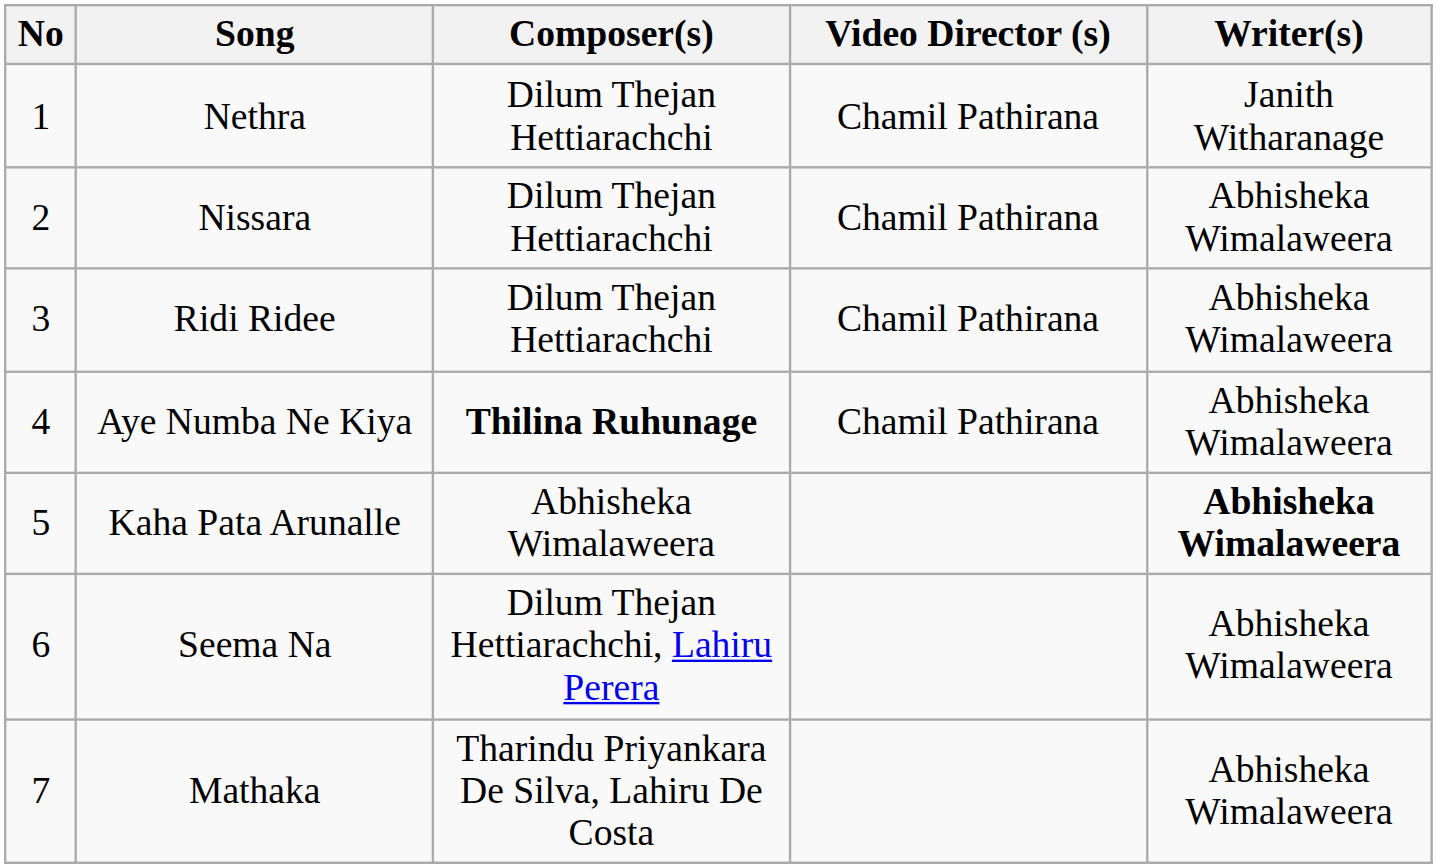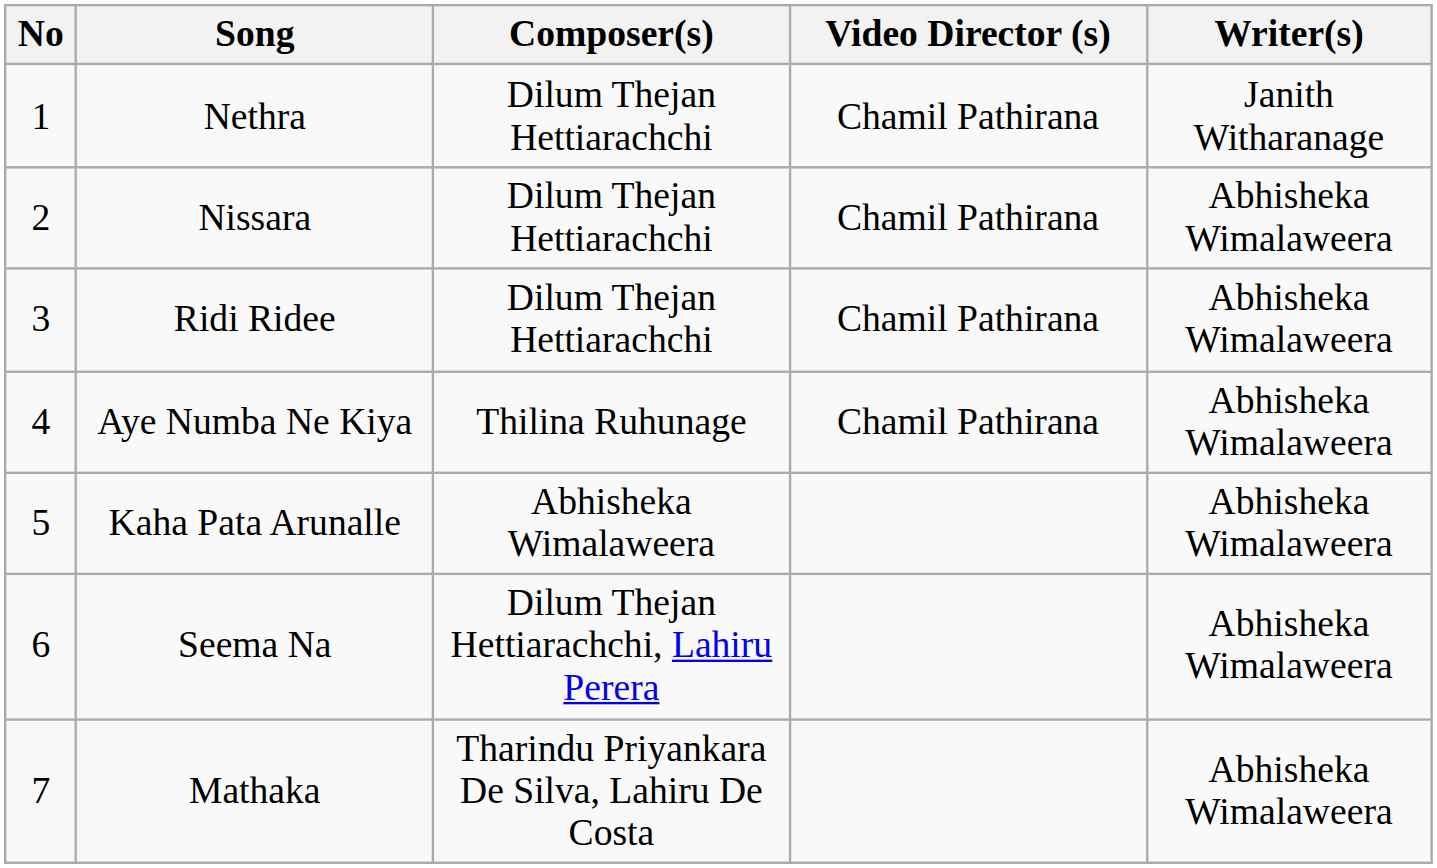(611, 420) bold -> (611, 420) normal
(1289, 522) bold -> (1289, 522) normal
